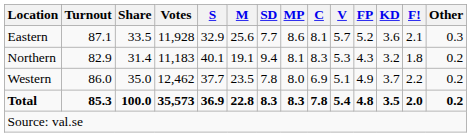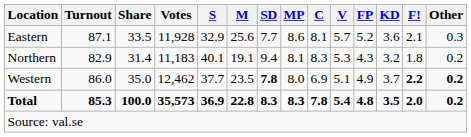(269, 79) normal -> (269, 79) bold
(414, 79) normal -> (414, 79) bold
(455, 79) normal -> (455, 79) bold
